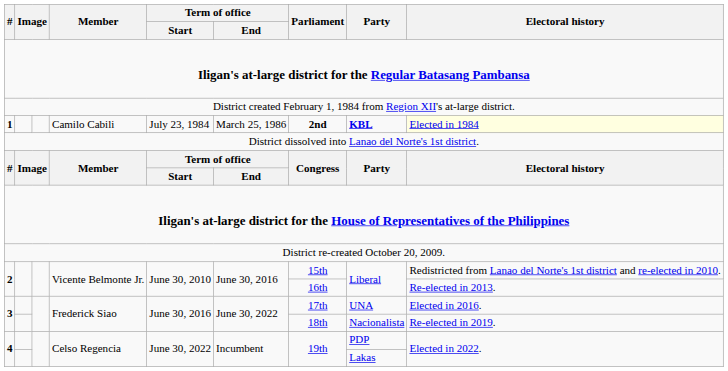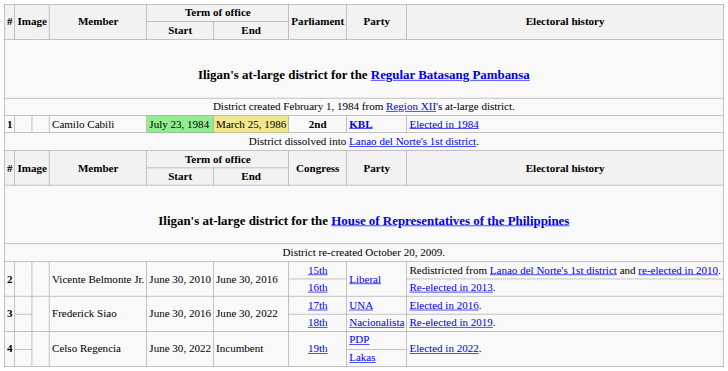(179, 124) no background -> (179, 124) lightgreen background
(251, 124) no background -> (251, 124) khaki background
(444, 124) lightyellow background -> (444, 124) no background
